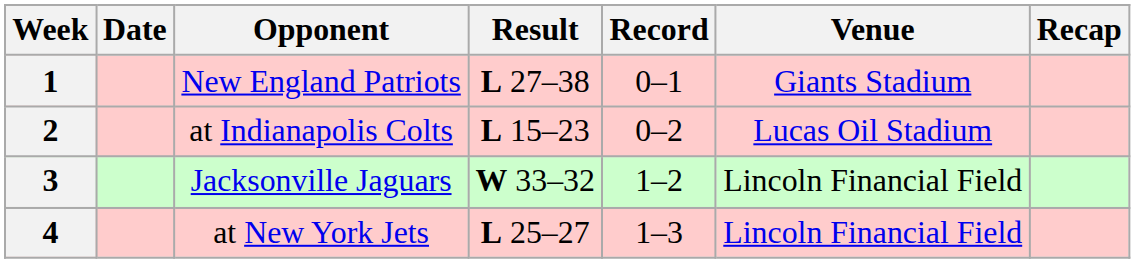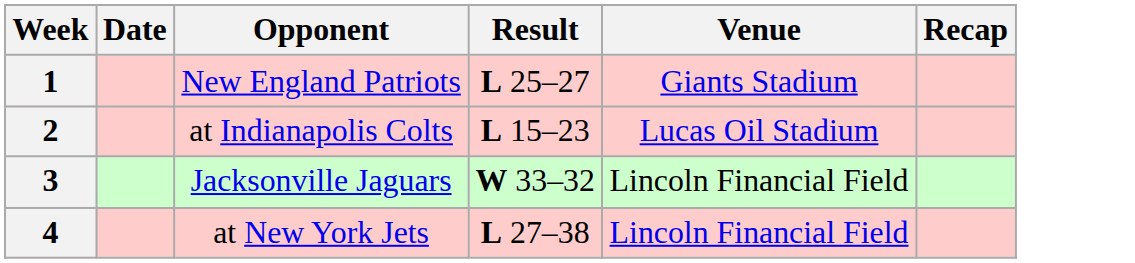- column: (659, 29)
(535, 80) L 27–38 -> (535, 80) L 25–27
(535, 231) L 25–27 -> (535, 231) L 27–38
